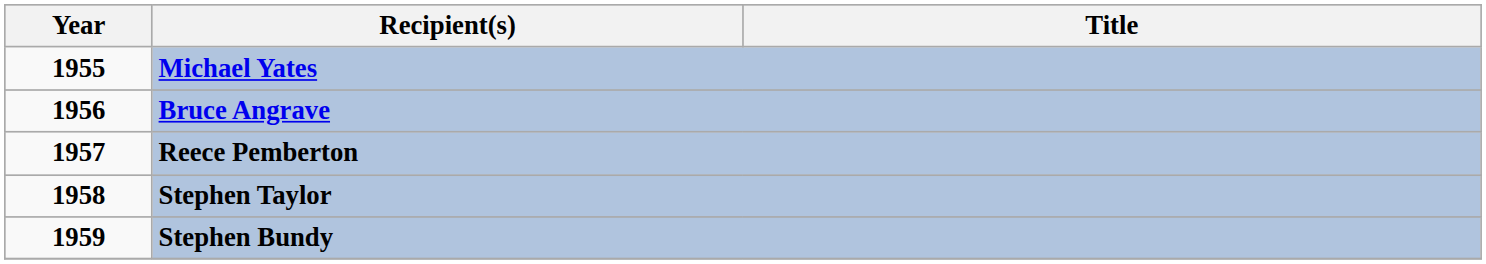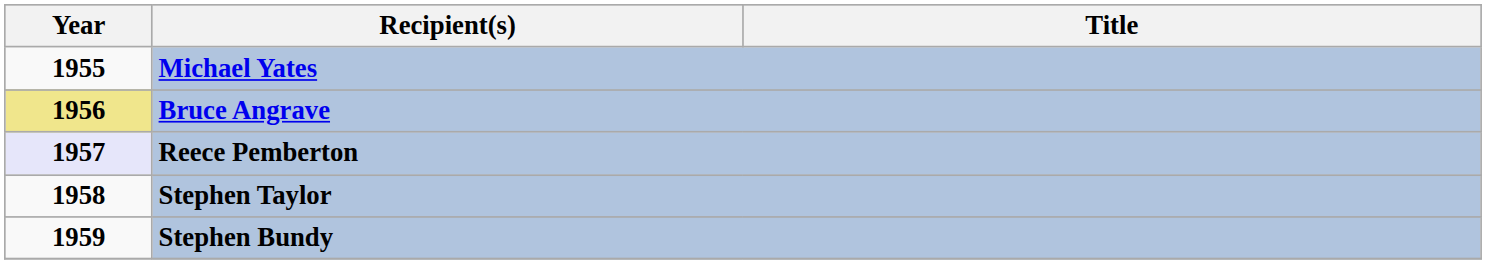(79, 110) no background -> (79, 110) khaki background
(79, 152) no background -> (79, 152) lavender background
